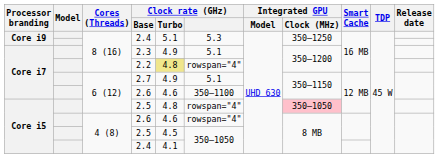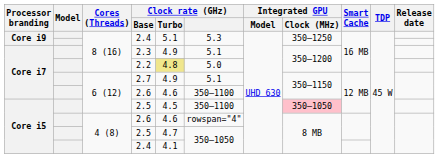(214, 65) rowspan="4" -> (214, 65) 5.0
(170, 106) 4.8 -> (170, 106) 4.5
(214, 106) rowspan="4" -> (214, 106) 350–1100
(170, 133) 4.5 -> (170, 133) 4.7
